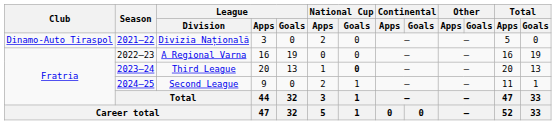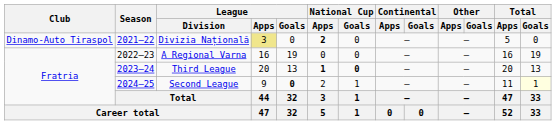(264, 40) no background -> (264, 40) khaki background
(323, 40) normal -> (323, 40) bold
(323, 69) normal -> (323, 69) bold
(292, 84) normal -> (292, 84) bold
(536, 84) no background -> (536, 84) lightyellow background
